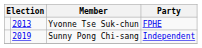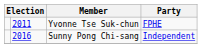(22, 24) 2013 -> (22, 24) 2011
(22, 37) 2019 -> (22, 37) 2016
